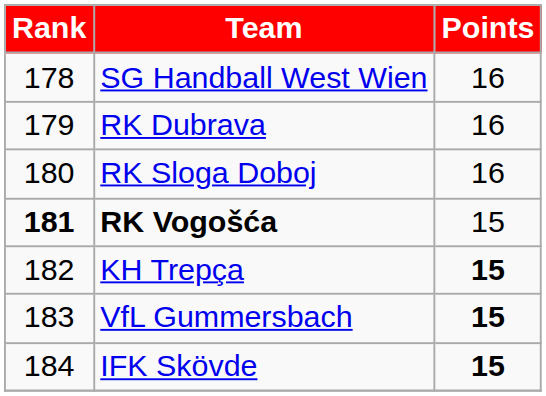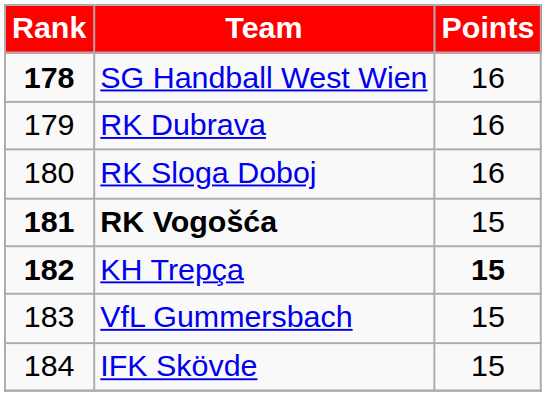(49, 76) normal -> (49, 76) bold
(49, 269) normal -> (49, 269) bold
(488, 317) bold -> (488, 317) normal
(488, 366) bold -> (488, 366) normal
